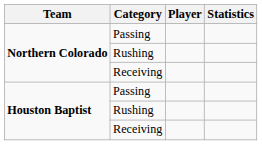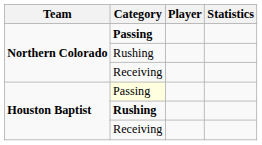(132, 33) normal -> (133, 33) bold
(132, 91) no background -> (132, 91) lightyellow background
(133, 110) normal -> (135, 110) bold
